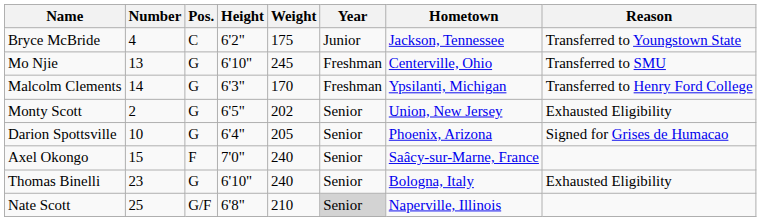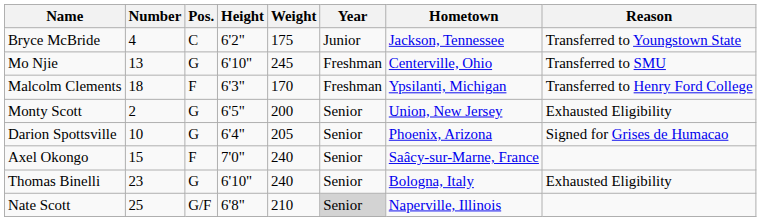(136, 87) 14 -> (136, 87) 18
(194, 87) G -> (192, 87) F
(282, 110) 202 -> (282, 110) 200
